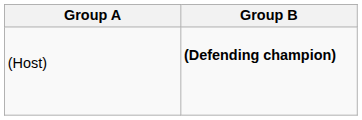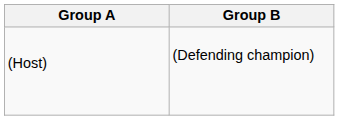(260, 54) bold -> (243, 54) normal
